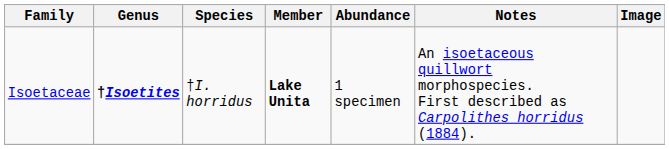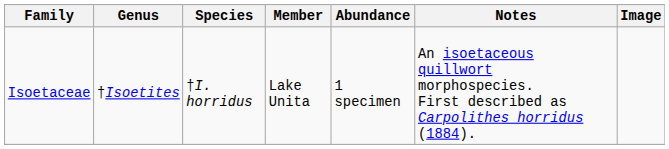(138, 94) bold -> (138, 94) normal
(289, 94) bold -> (289, 94) normal
